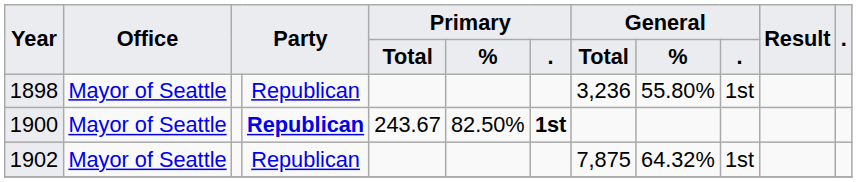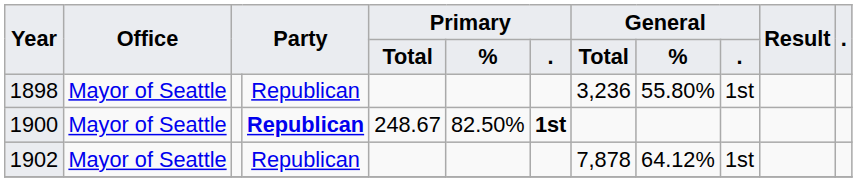(408, 125) 243.67 -> (408, 125) 248.67
(604, 160) 7,875 -> (604, 160) 7,878
(678, 160) 64.32% -> (678, 160) 64.12%
